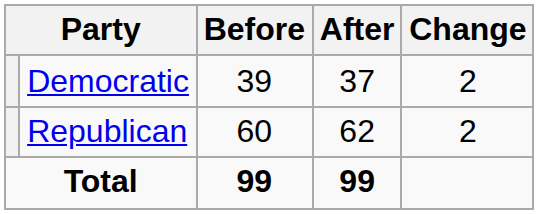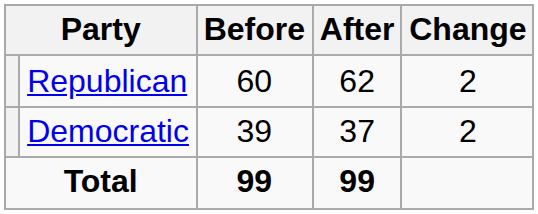rows swapped: (107, 131) <-> (108, 80)
